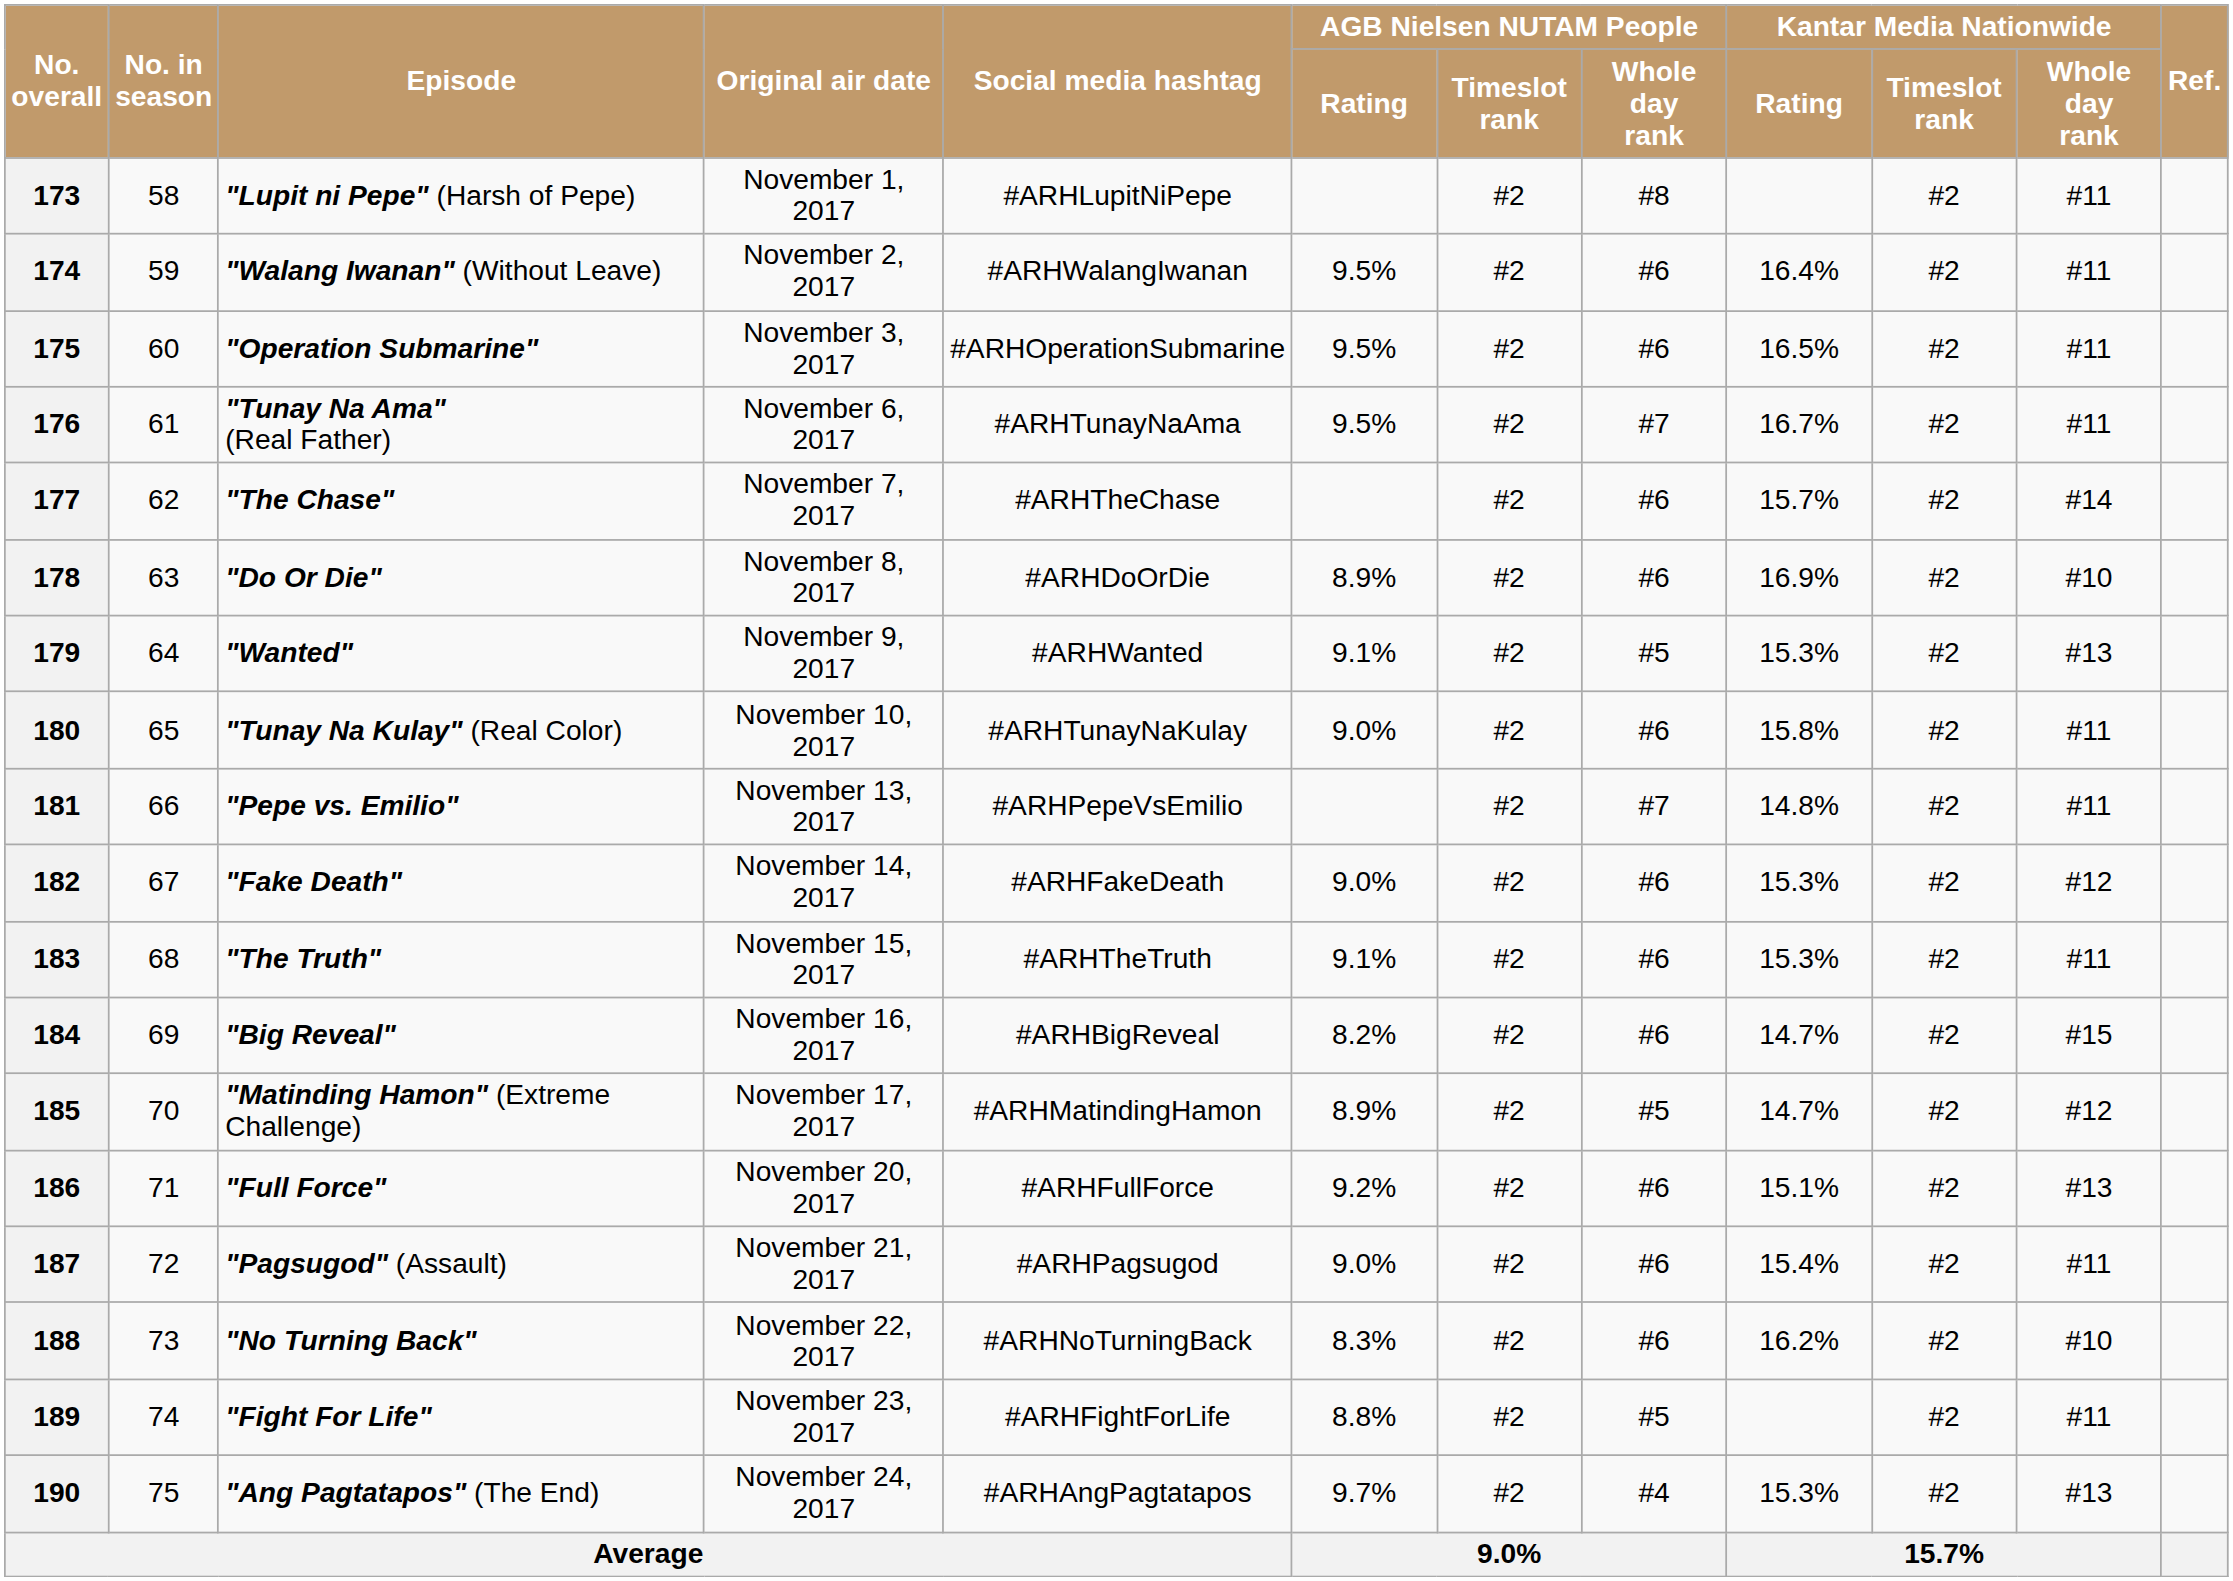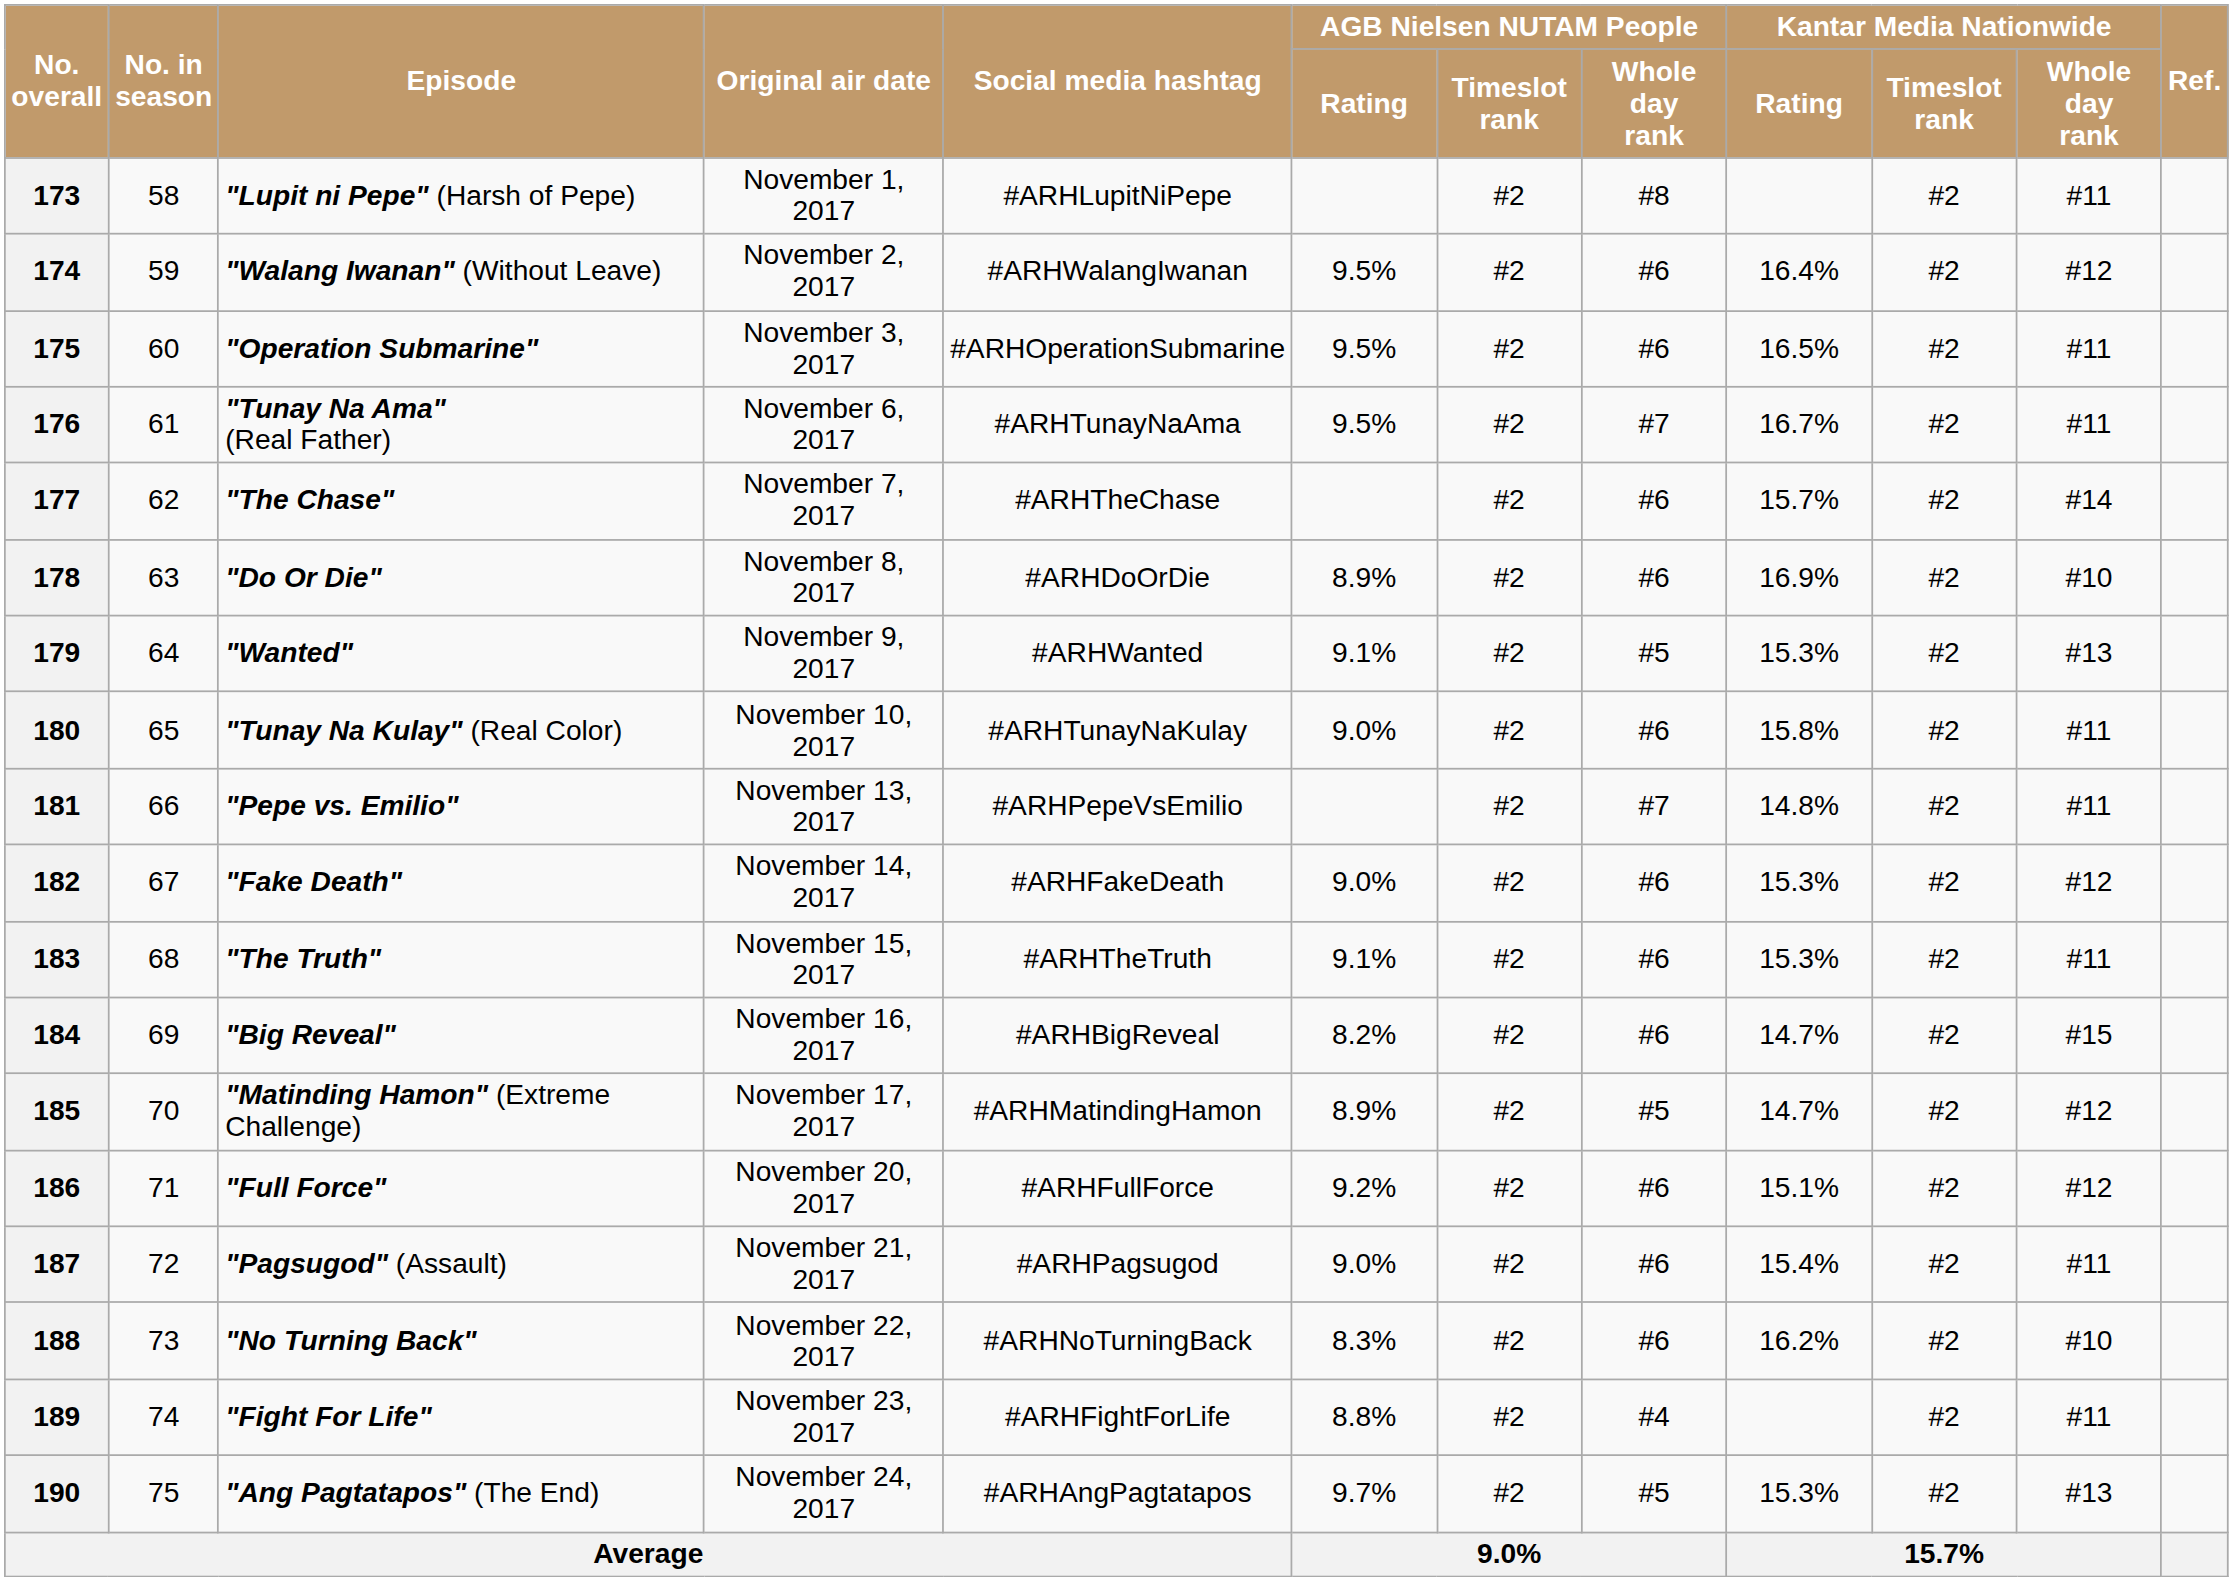(2089, 271) #11 -> (2089, 271) #12
(2089, 1187) #13 -> (2089, 1187) #12
(1654, 1416) #5 -> (1654, 1416) #4
(1654, 1493) #4 -> (1654, 1493) #5
